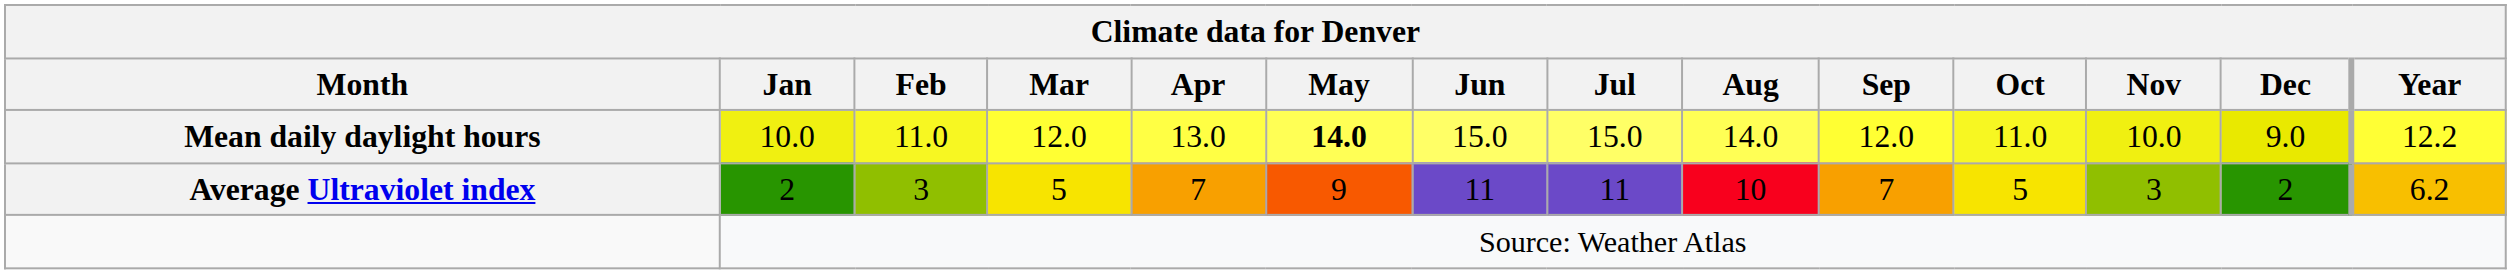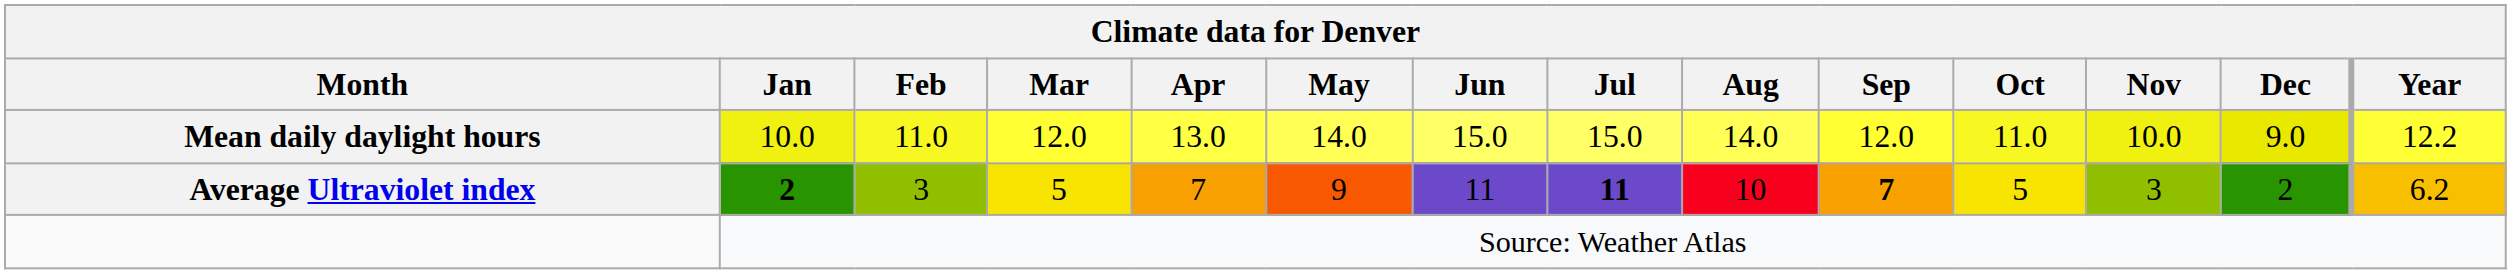(1339, 136) bold -> (1339, 136) normal
(787, 189) normal -> (787, 189) bold
(1615, 189) normal -> (1615, 189) bold
(1886, 189) normal -> (1886, 189) bold
